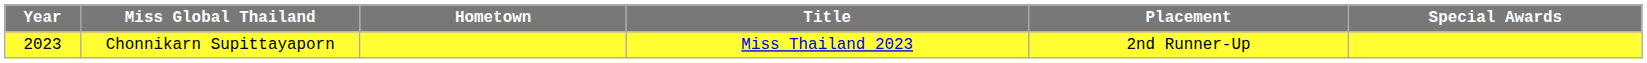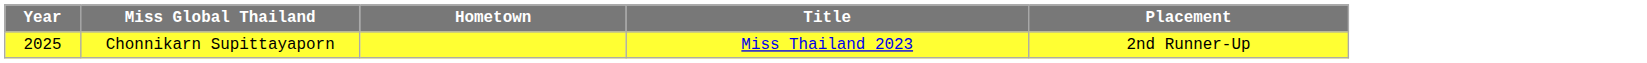- column: (1495, 18)
(43, 44) 2023 -> (43, 44) 2025
